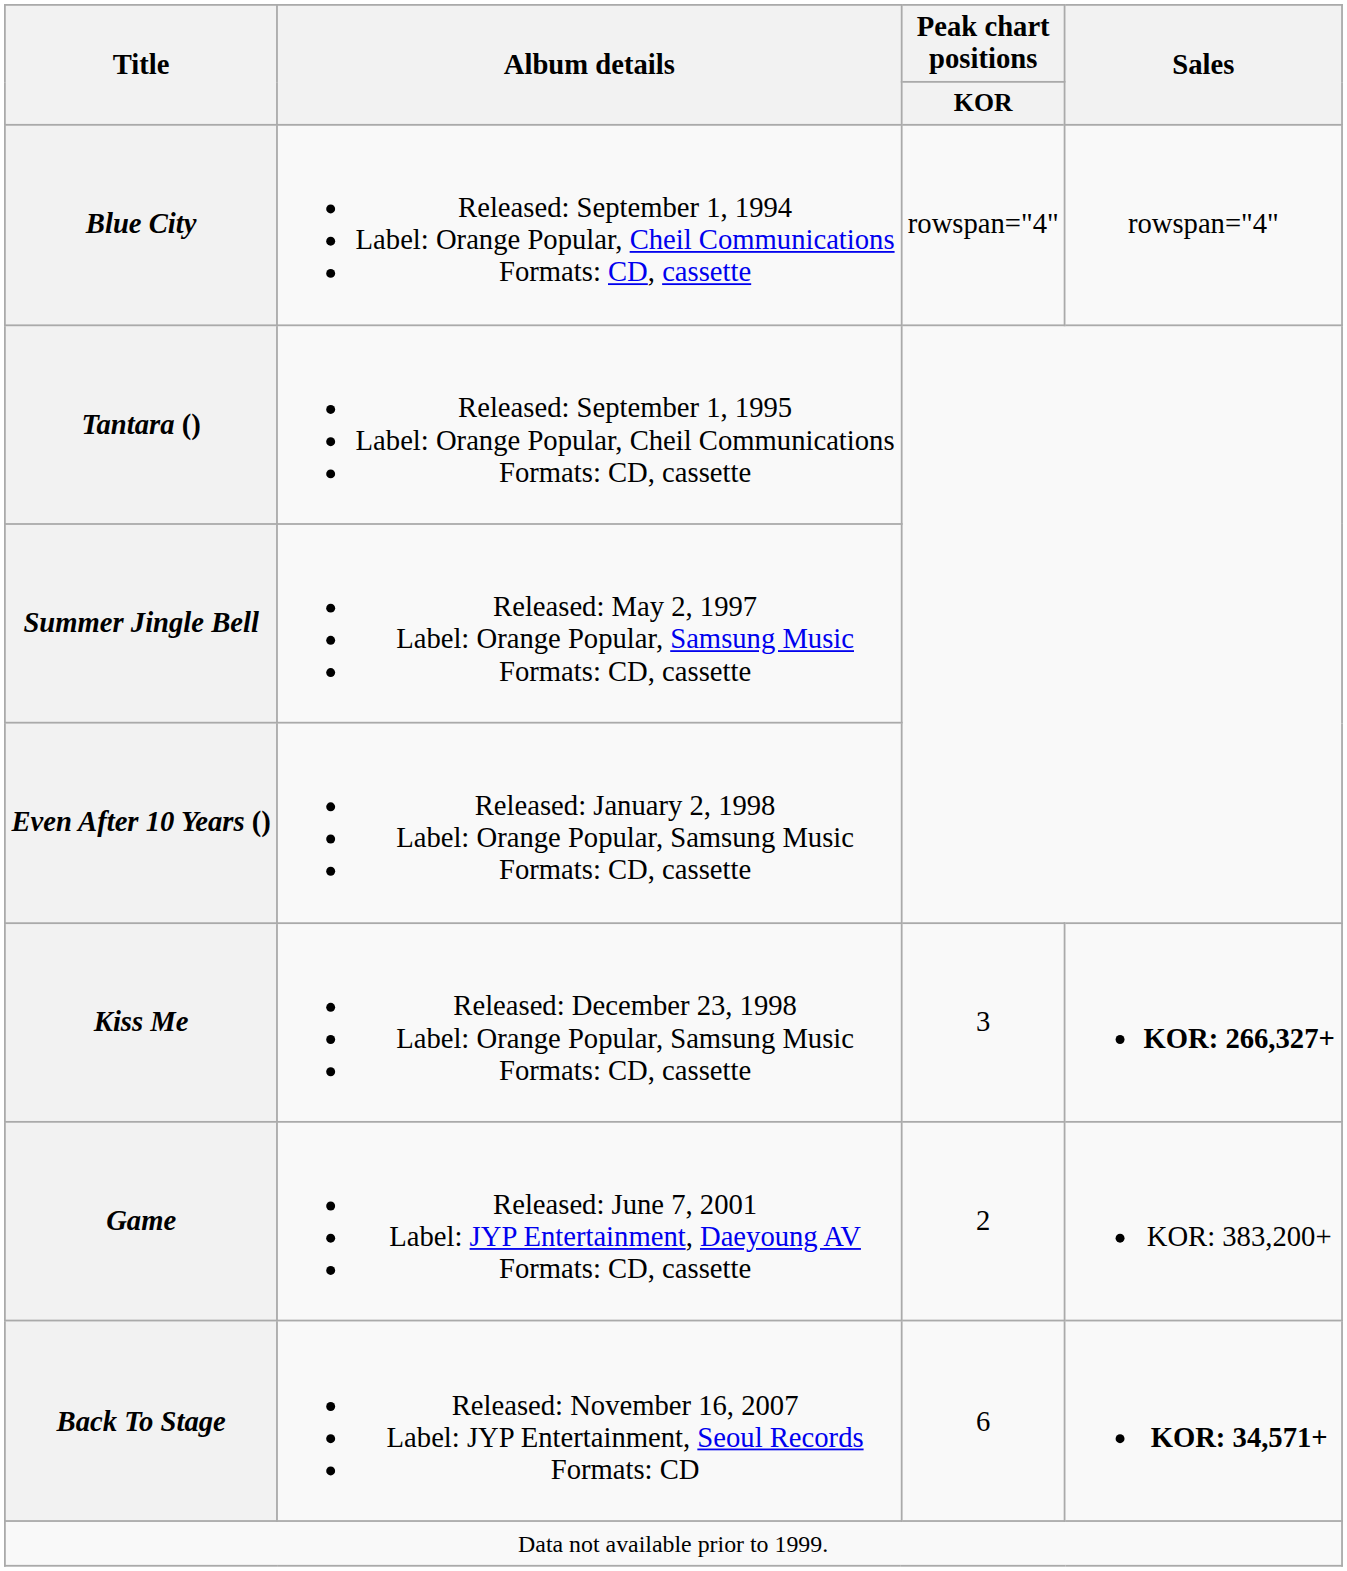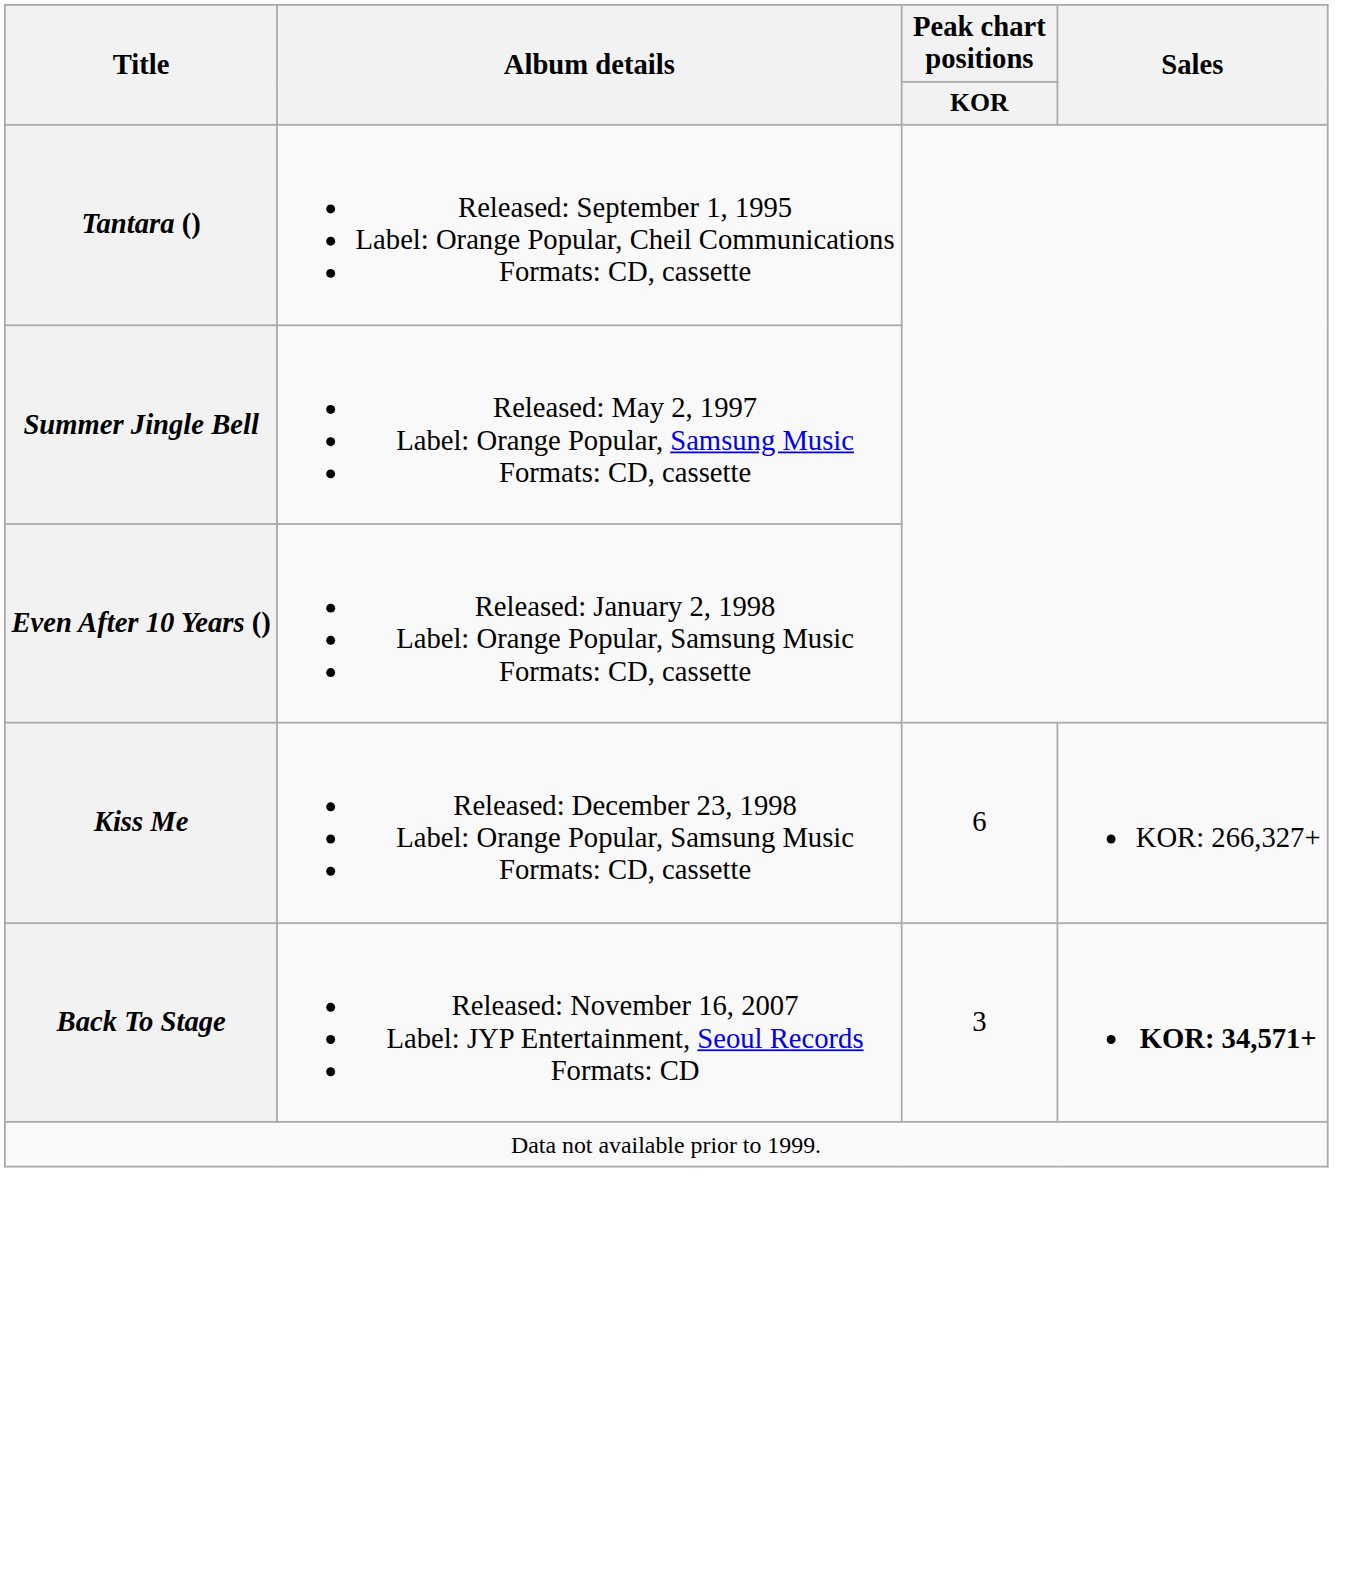- row: (141, 224)
(983, 1021) 3 -> (979, 822) 6
(1203, 1038) bold -> (1192, 839) normal
- row: (141, 1221)
(983, 1420) 6 -> (979, 1021) 3
